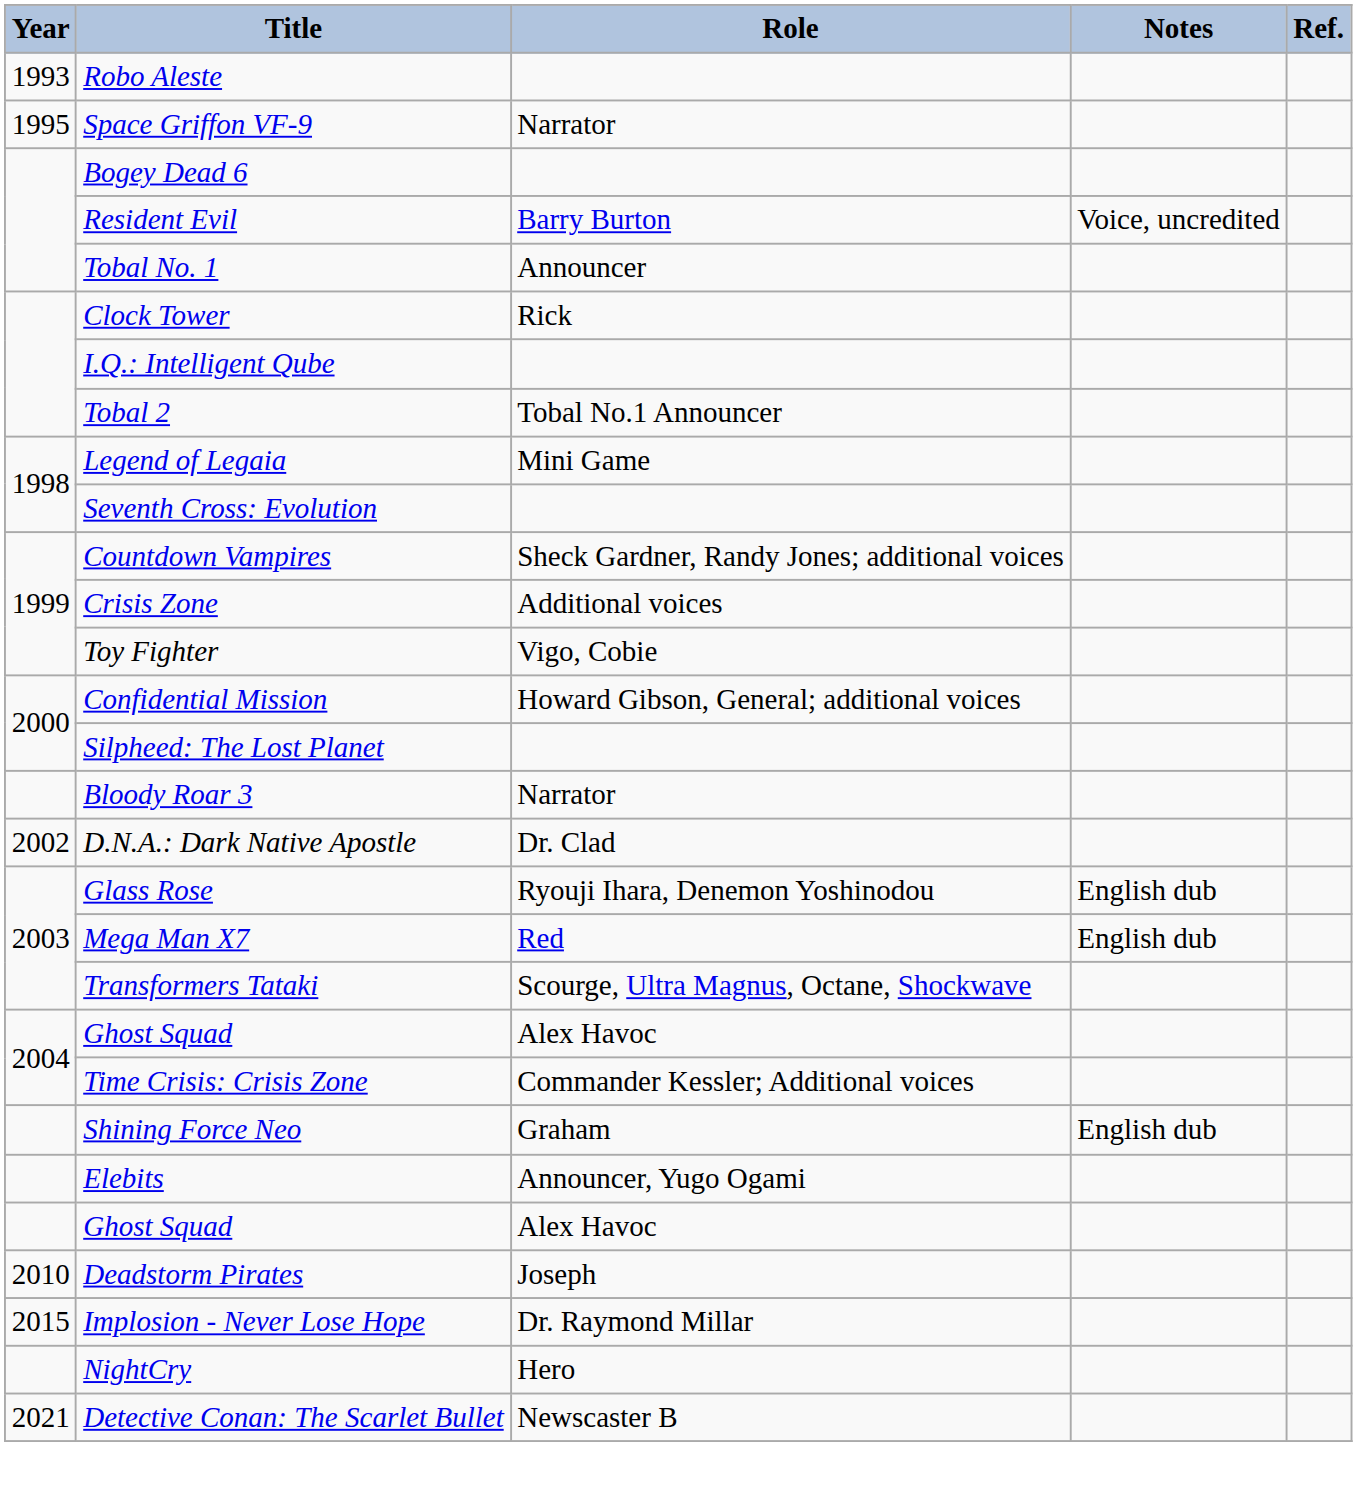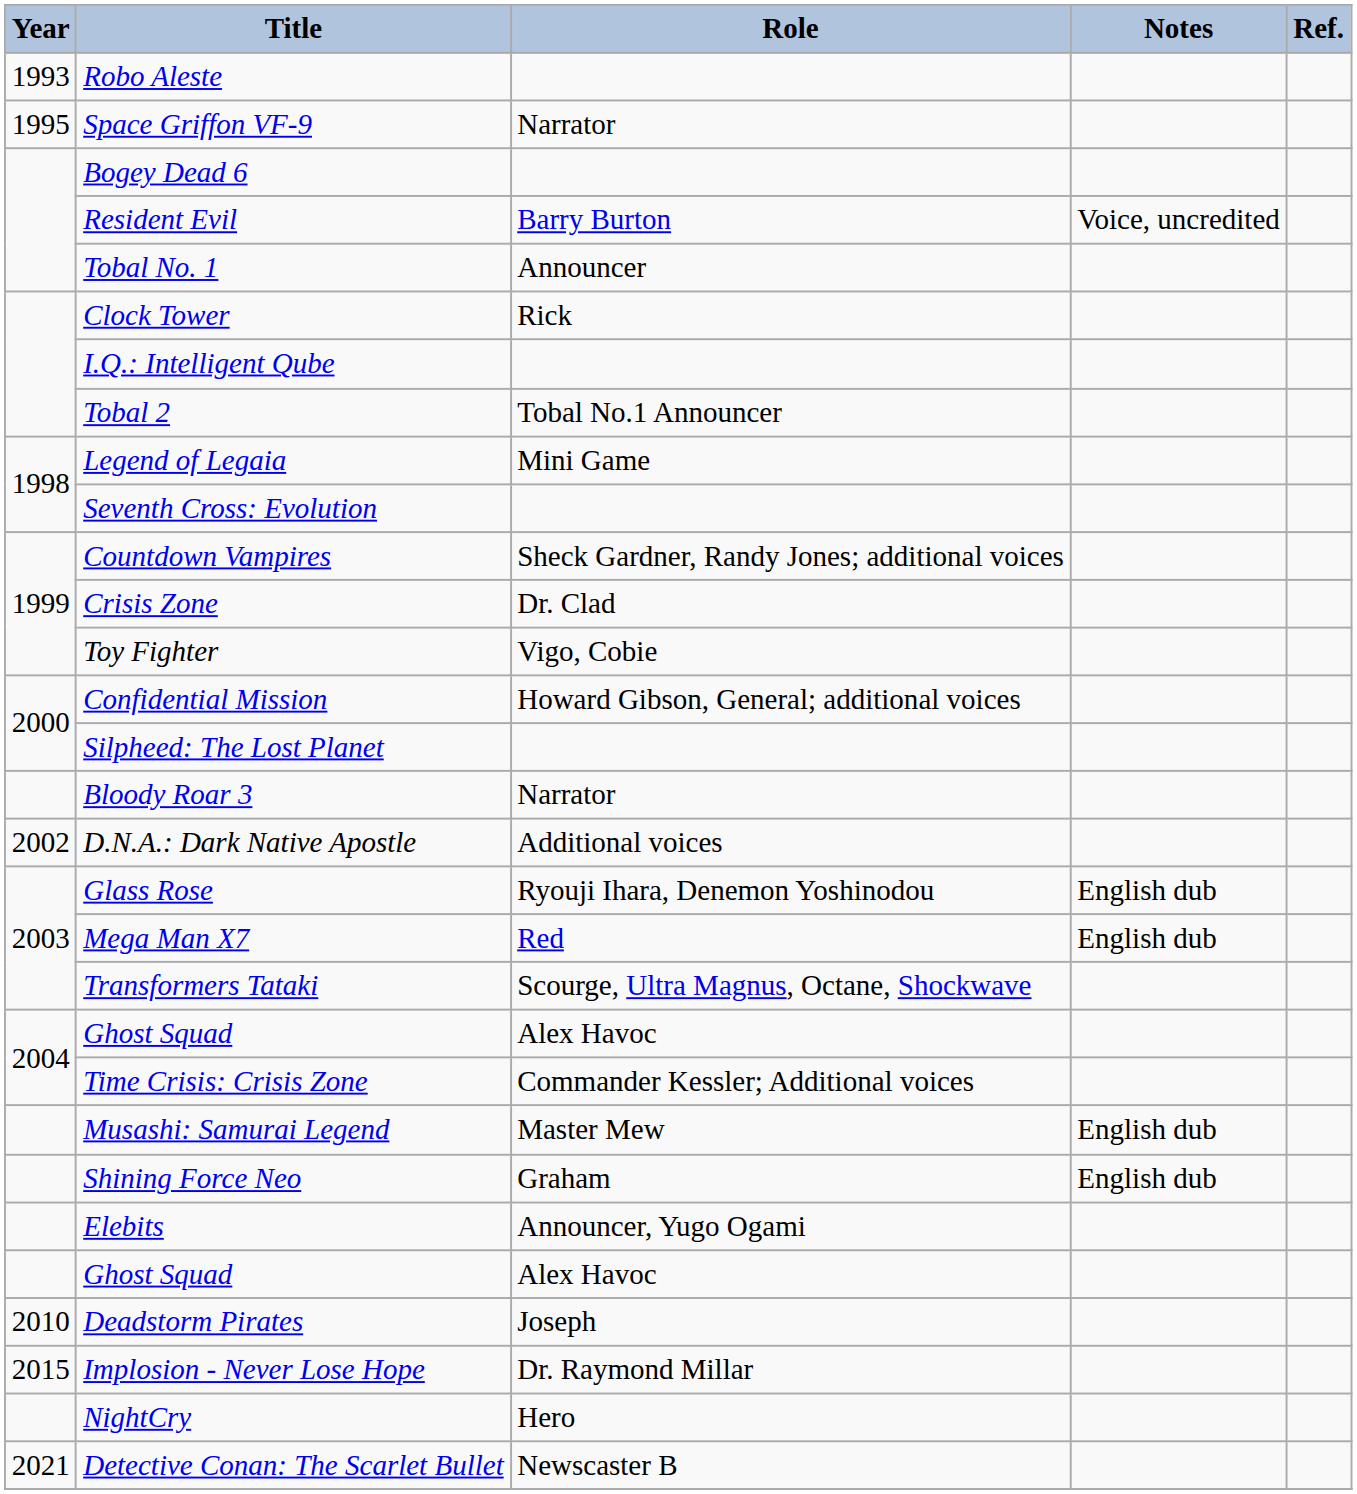(620, 603) Additional voices -> (566, 603) Dr. Clad
(566, 842) Dr. Clad -> (620, 842) Additional voices
+ row: (41, 1130)
